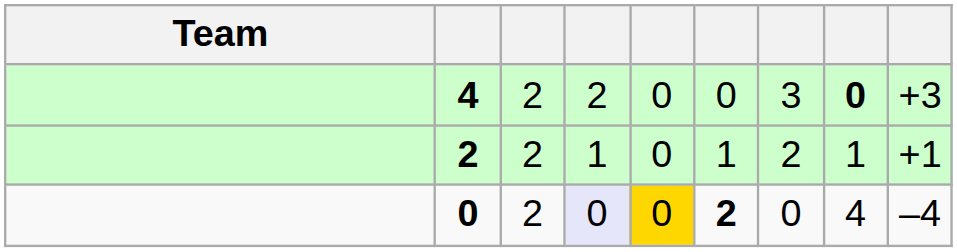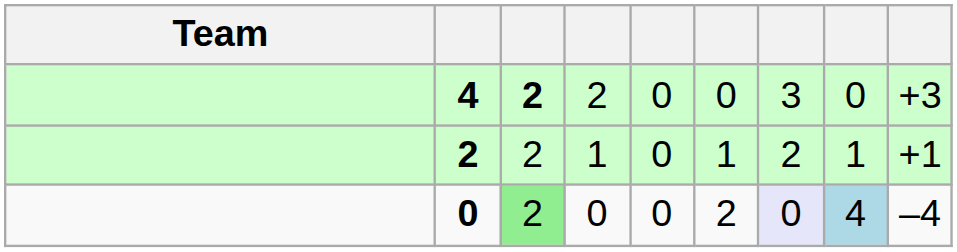(532, 94) normal -> (532, 94) bold
(856, 94) bold -> (856, 94) normal
(532, 214) no background -> (532, 214) lightgreen background
(597, 214) lavender background -> (597, 214) no background
(662, 214) gold background -> (662, 214) no background
(726, 214) bold -> (726, 214) normal
(791, 214) no background -> (791, 214) lavender background
(856, 214) no background -> (856, 214) lightblue background
